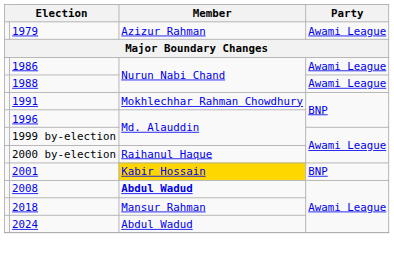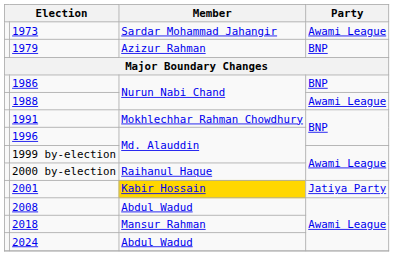+ row: (25, 31)
(347, 31) Awami League -> (318, 48) BNP
(347, 66) Awami League -> (318, 84) BNP
(318, 171) BNP -> (347, 189) Jatiya Party
(157, 189) bold -> (157, 207) normal
